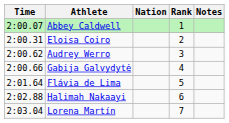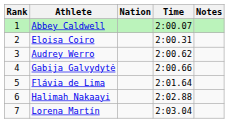columns swapped: (181, 11) <-> (25, 11)
